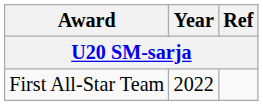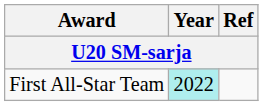(194, 84) no background -> (194, 84) paleturquoise background
